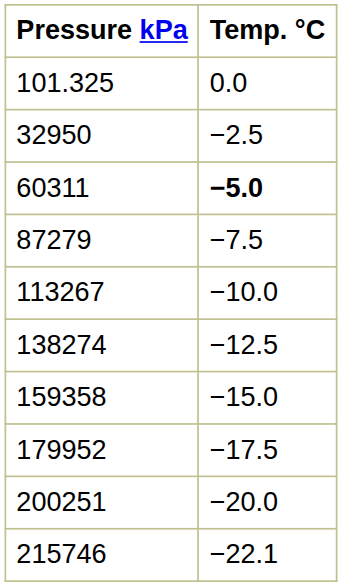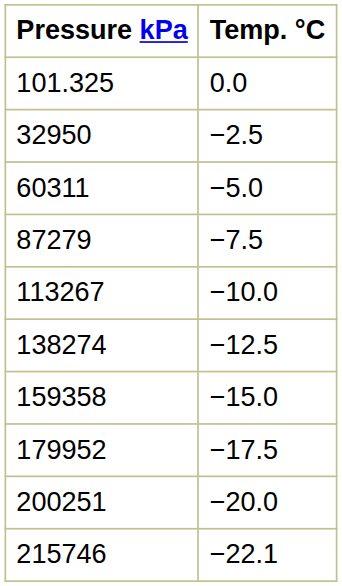(236, 187) bold -> (236, 187) normal
